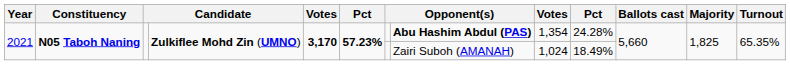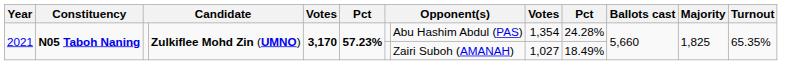(462, 32) bold -> (458, 32) normal
(553, 51) 1,024 -> (545, 51) 1,027
